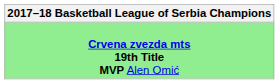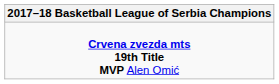(139, 57) lightgreen background -> (139, 57) no background
